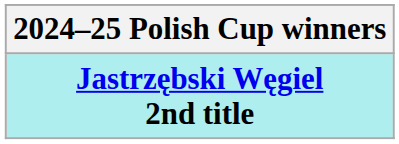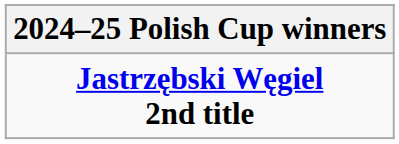(200, 95) paleturquoise background -> (200, 95) no background
